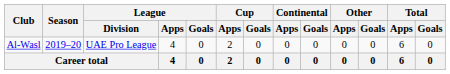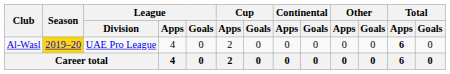(63, 45) no background -> (63, 45) gold background
(401, 45) normal -> (401, 45) bold
